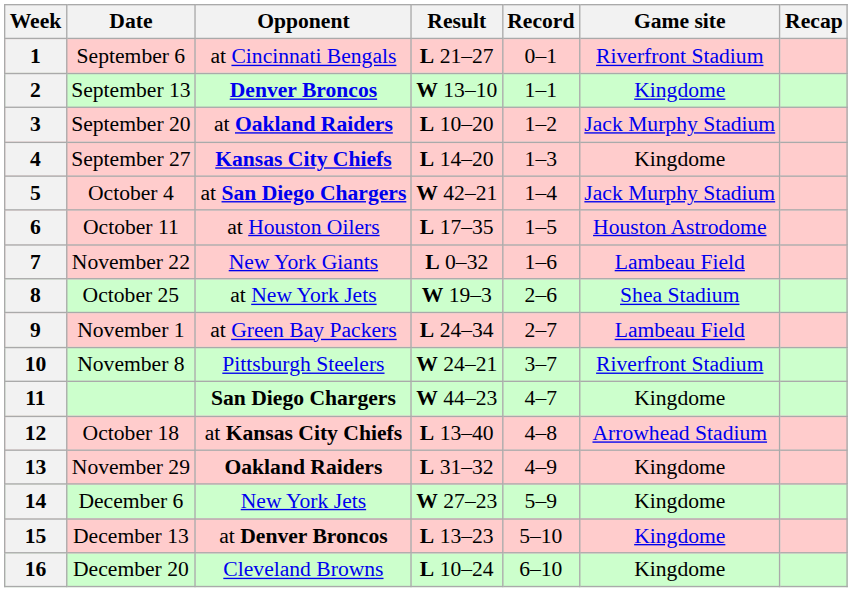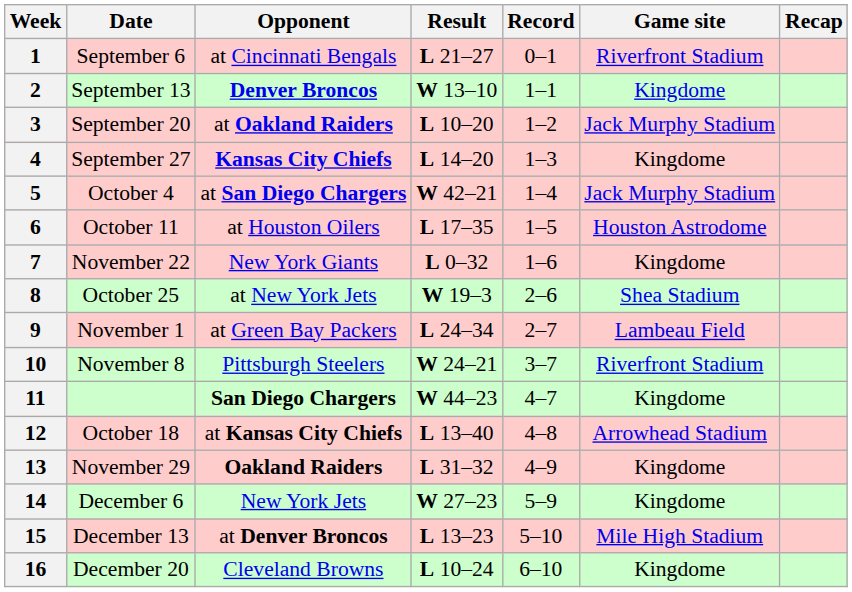(680, 261) Lambeau Field -> (680, 261) Kingdome
(680, 535) Kingdome -> (680, 535) Mile High Stadium
